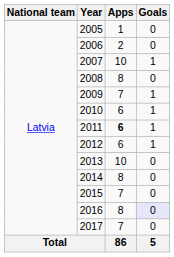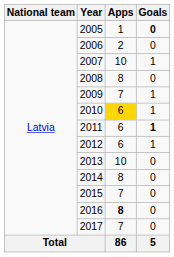(153, 29) normal -> (153, 29) bold
(121, 111) no background -> (121, 111) gold background
(121, 128) bold -> (121, 128) normal
(153, 128) normal -> (153, 128) bold
(121, 210) normal -> (121, 210) bold
(153, 210) lavender background -> (153, 210) no background
